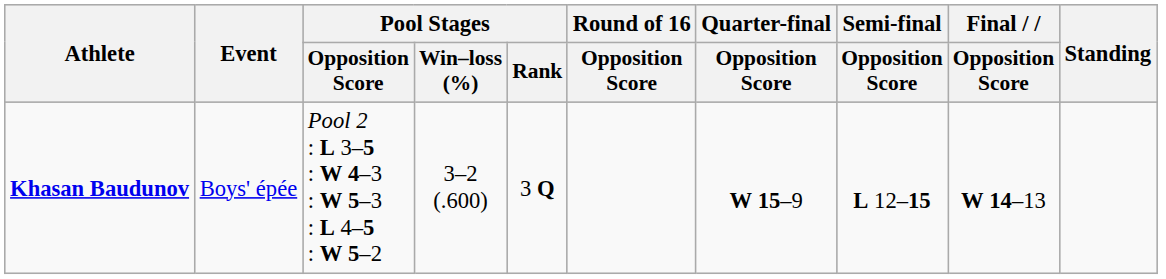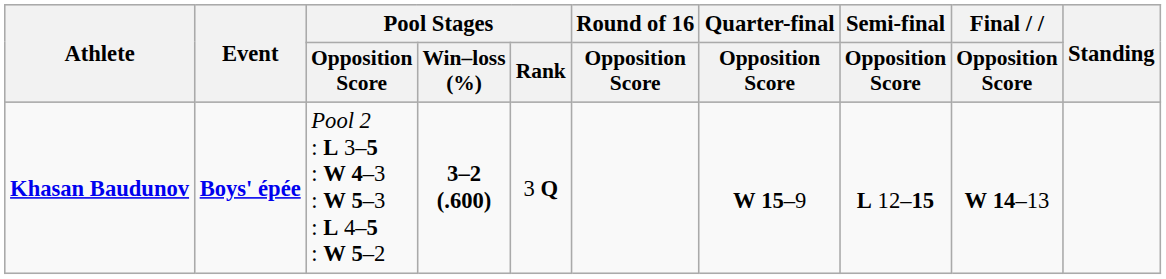(248, 187) normal -> (250, 187) bold
(461, 187) normal -> (464, 187) bold
